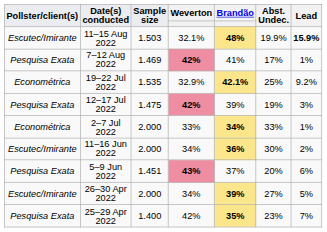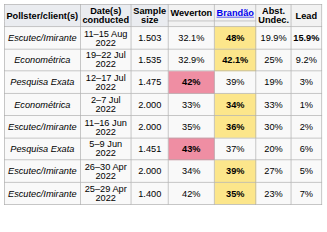- row: (106, 60)
(191, 149) 34% -> (191, 127) 35%
(42, 216) Pesquisa Exata -> (42, 194) Escutec/Imirante
